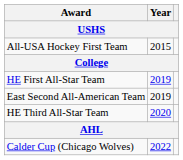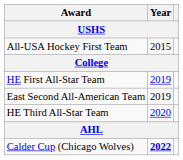(161, 146) normal -> (161, 146) bold
